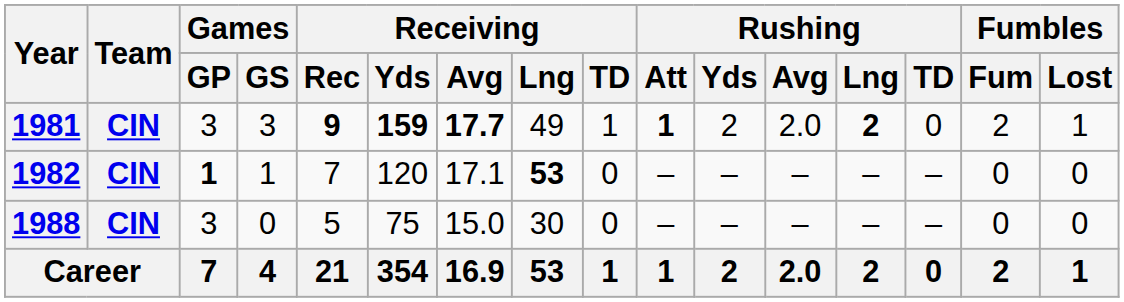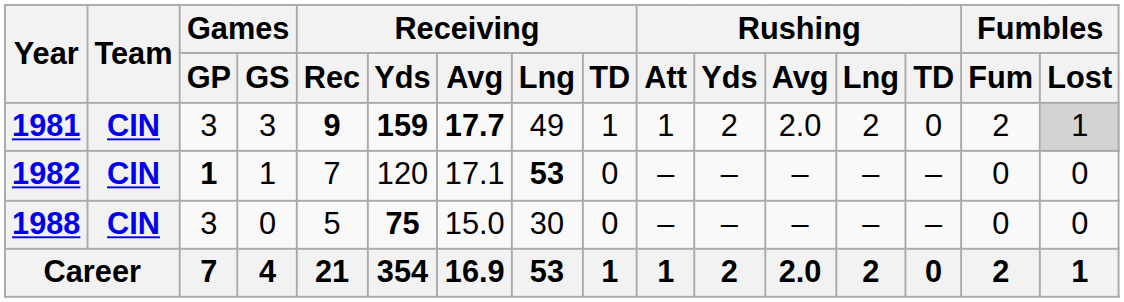(666, 126) bold -> (666, 126) normal
(871, 126) bold -> (871, 126) normal
(1080, 126) no background -> (1080, 126) lightgrey background
(402, 223) normal -> (402, 223) bold
